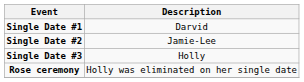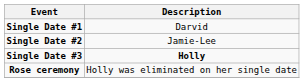(192, 56) normal -> (192, 56) bold
